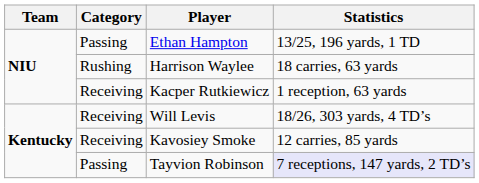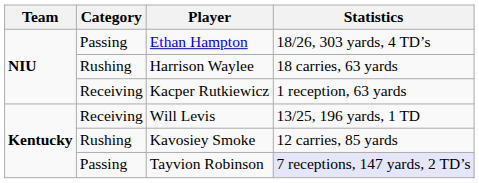(348, 41) 13/25, 196 yards, 1 TD -> (353, 41) 18/26, 303 yards, 4 TD’s
(353, 115) 18/26, 303 yards, 4 TD’s -> (348, 115) 13/25, 196 yards, 1 TD
(111, 140) Receiving -> (106, 140) Rushing
